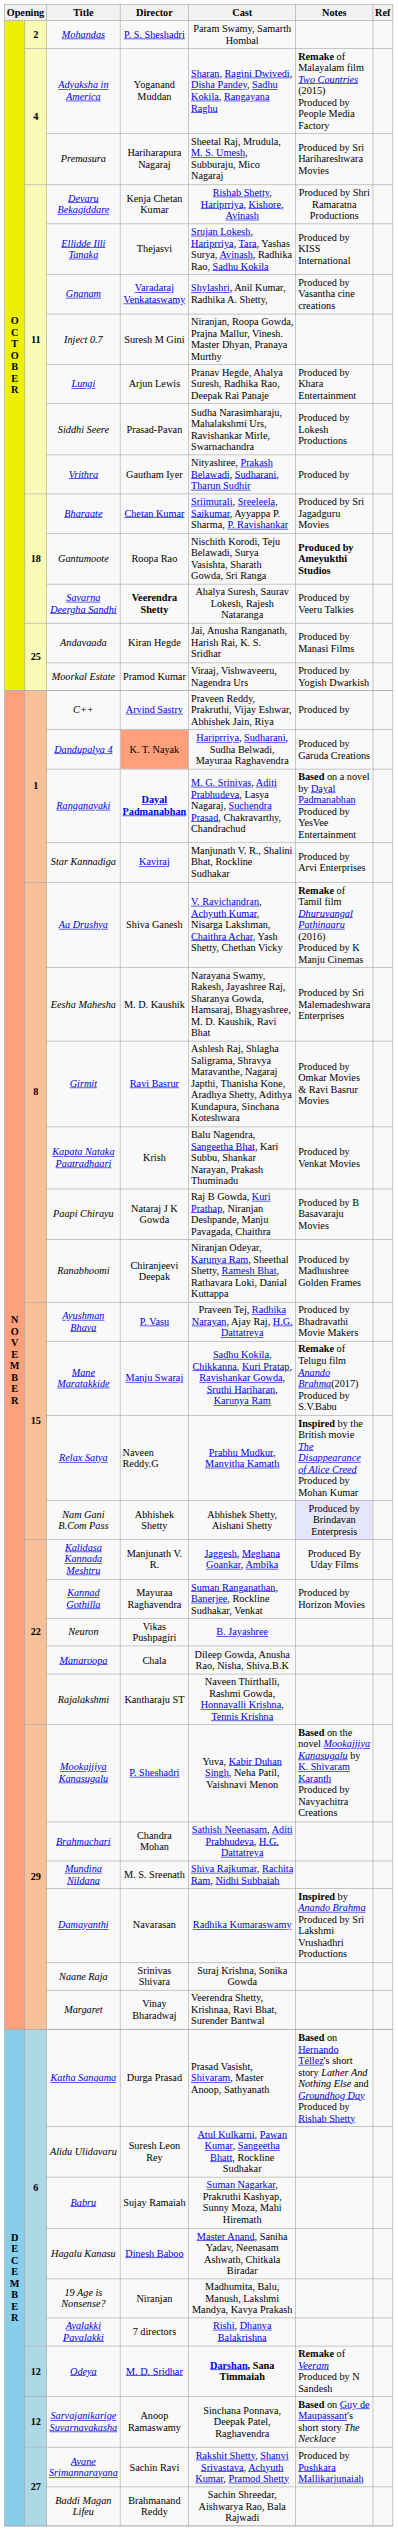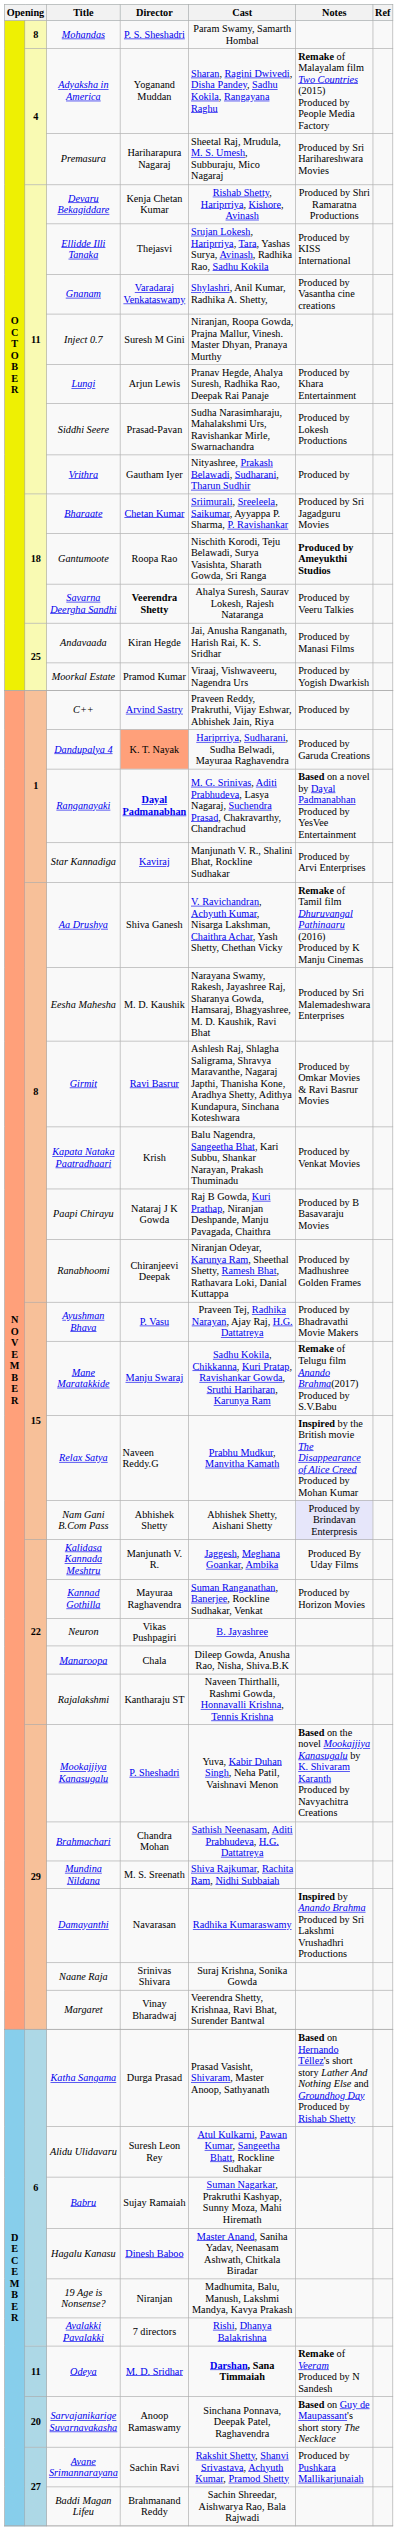(36, 34) 2 -> (36, 34) 8
(36, 2371) 12 -> (36, 2371) 11
(36, 2422) 12 -> (36, 2422) 20
